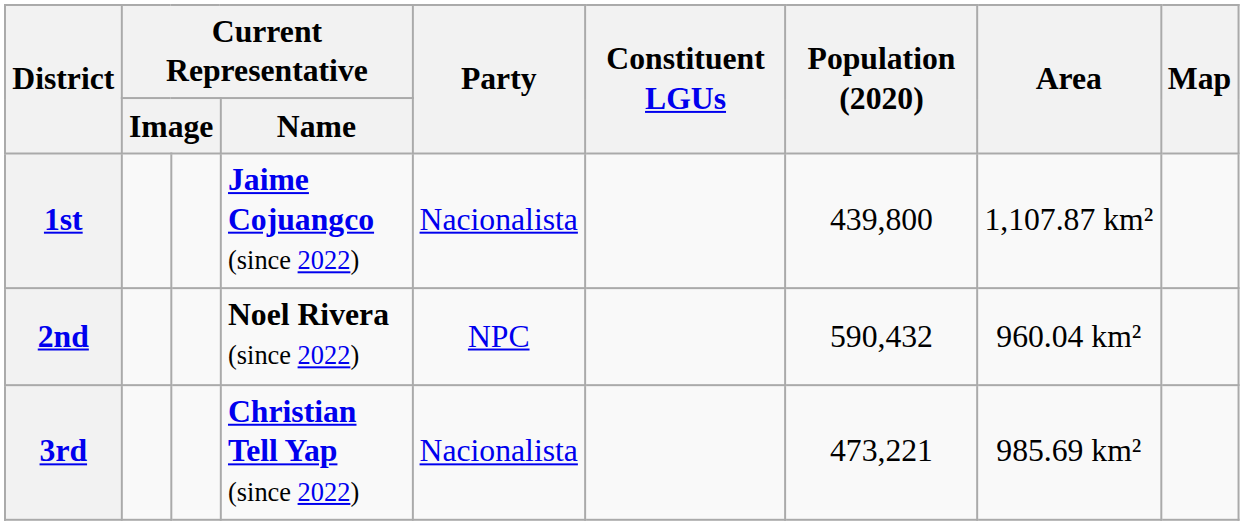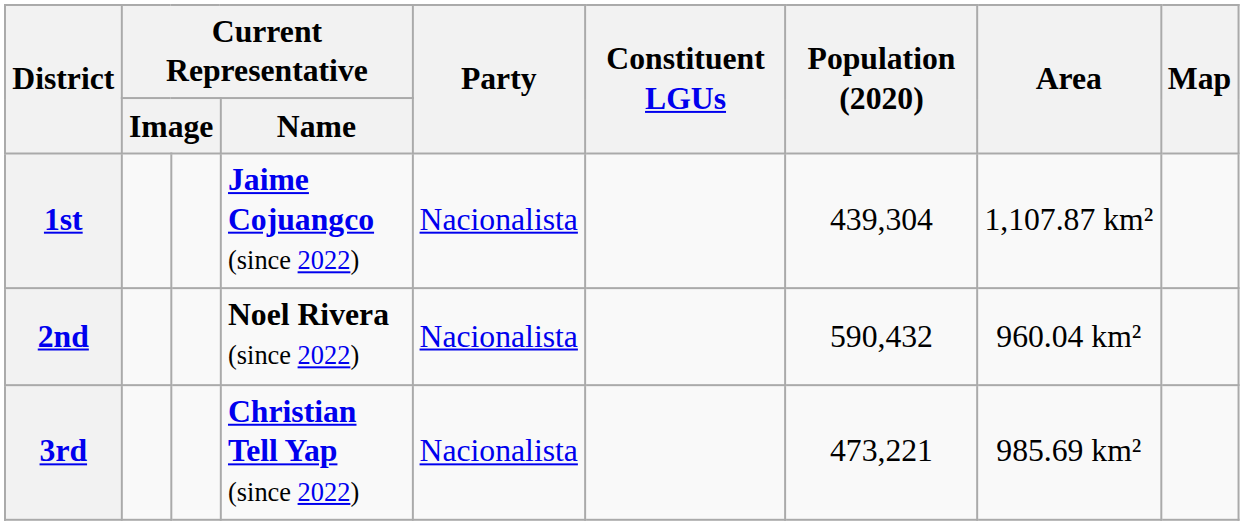(881, 220) 439,800 -> (881, 220) 439,304
(499, 335) NPC -> (499, 335) Nacionalista
